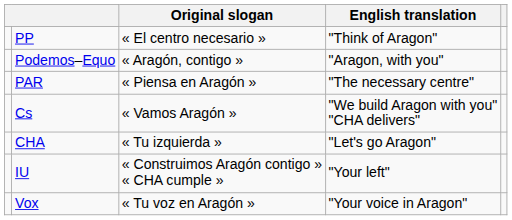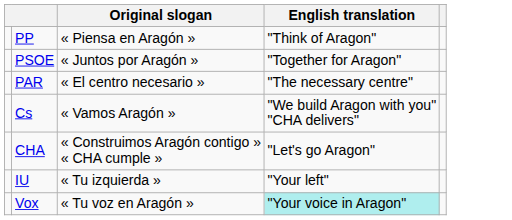(194, 37) « El centro necesario » -> (128, 37) « Piensa en Aragón »
+ row: (35, 60)
- row: (65, 60)
(189, 82) « Piensa en Aragón » -> (133, 82) « El centro necesario »
(172, 143) « Tu izquierda » -> (161, 151) « Construimos Aragón contigo » « CHA cumple »
(222, 173) « Construimos Aragón contigo » « CHA cumple » -> (111, 181) « Tu izquierda »
(398, 203) no background -> (337, 203) paleturquoise background
